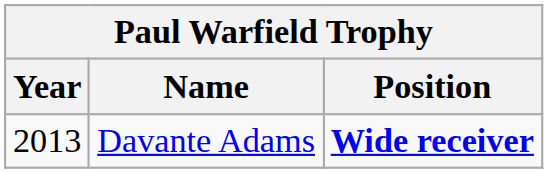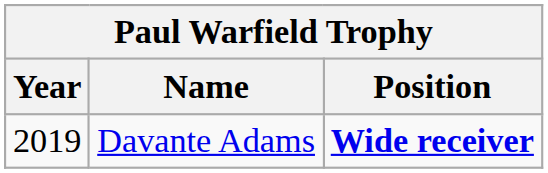(47, 140) 2013 -> (47, 140) 2019
